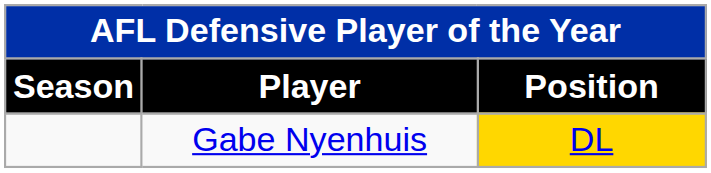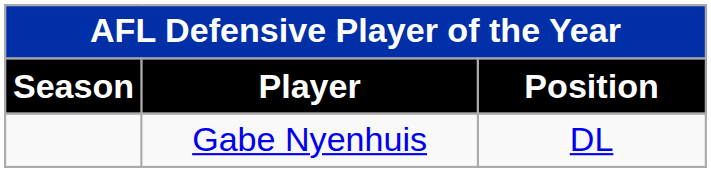(592, 139) gold background -> (592, 139) no background
